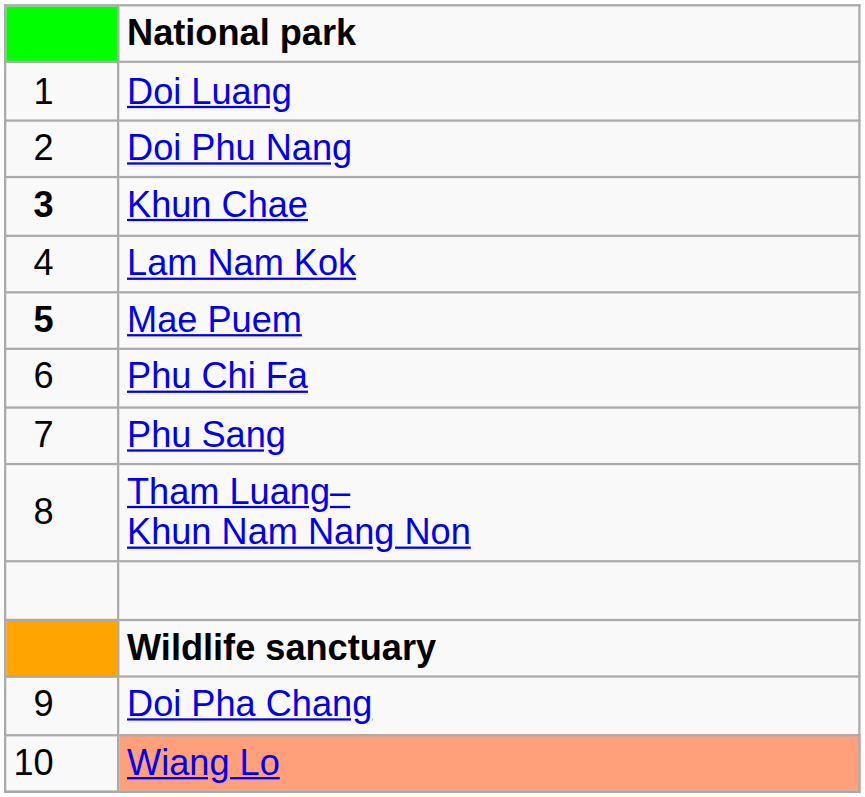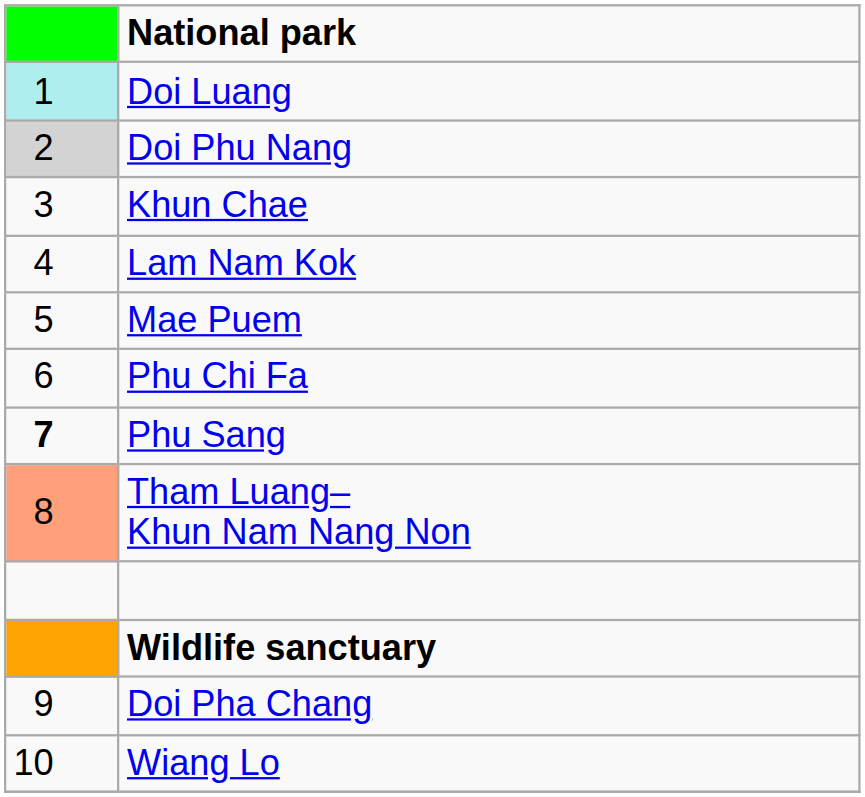(34, 90) no background -> (34, 90) paleturquoise background
(34, 148) no background -> (34, 148) lightgrey background
(34, 205) bold -> (34, 205) normal
(34, 320) bold -> (34, 320) normal
(34, 434) normal -> (34, 434) bold
(34, 512) no background -> (34, 512) lightsalmon background
(203, 762) lightsalmon background -> (203, 762) no background
